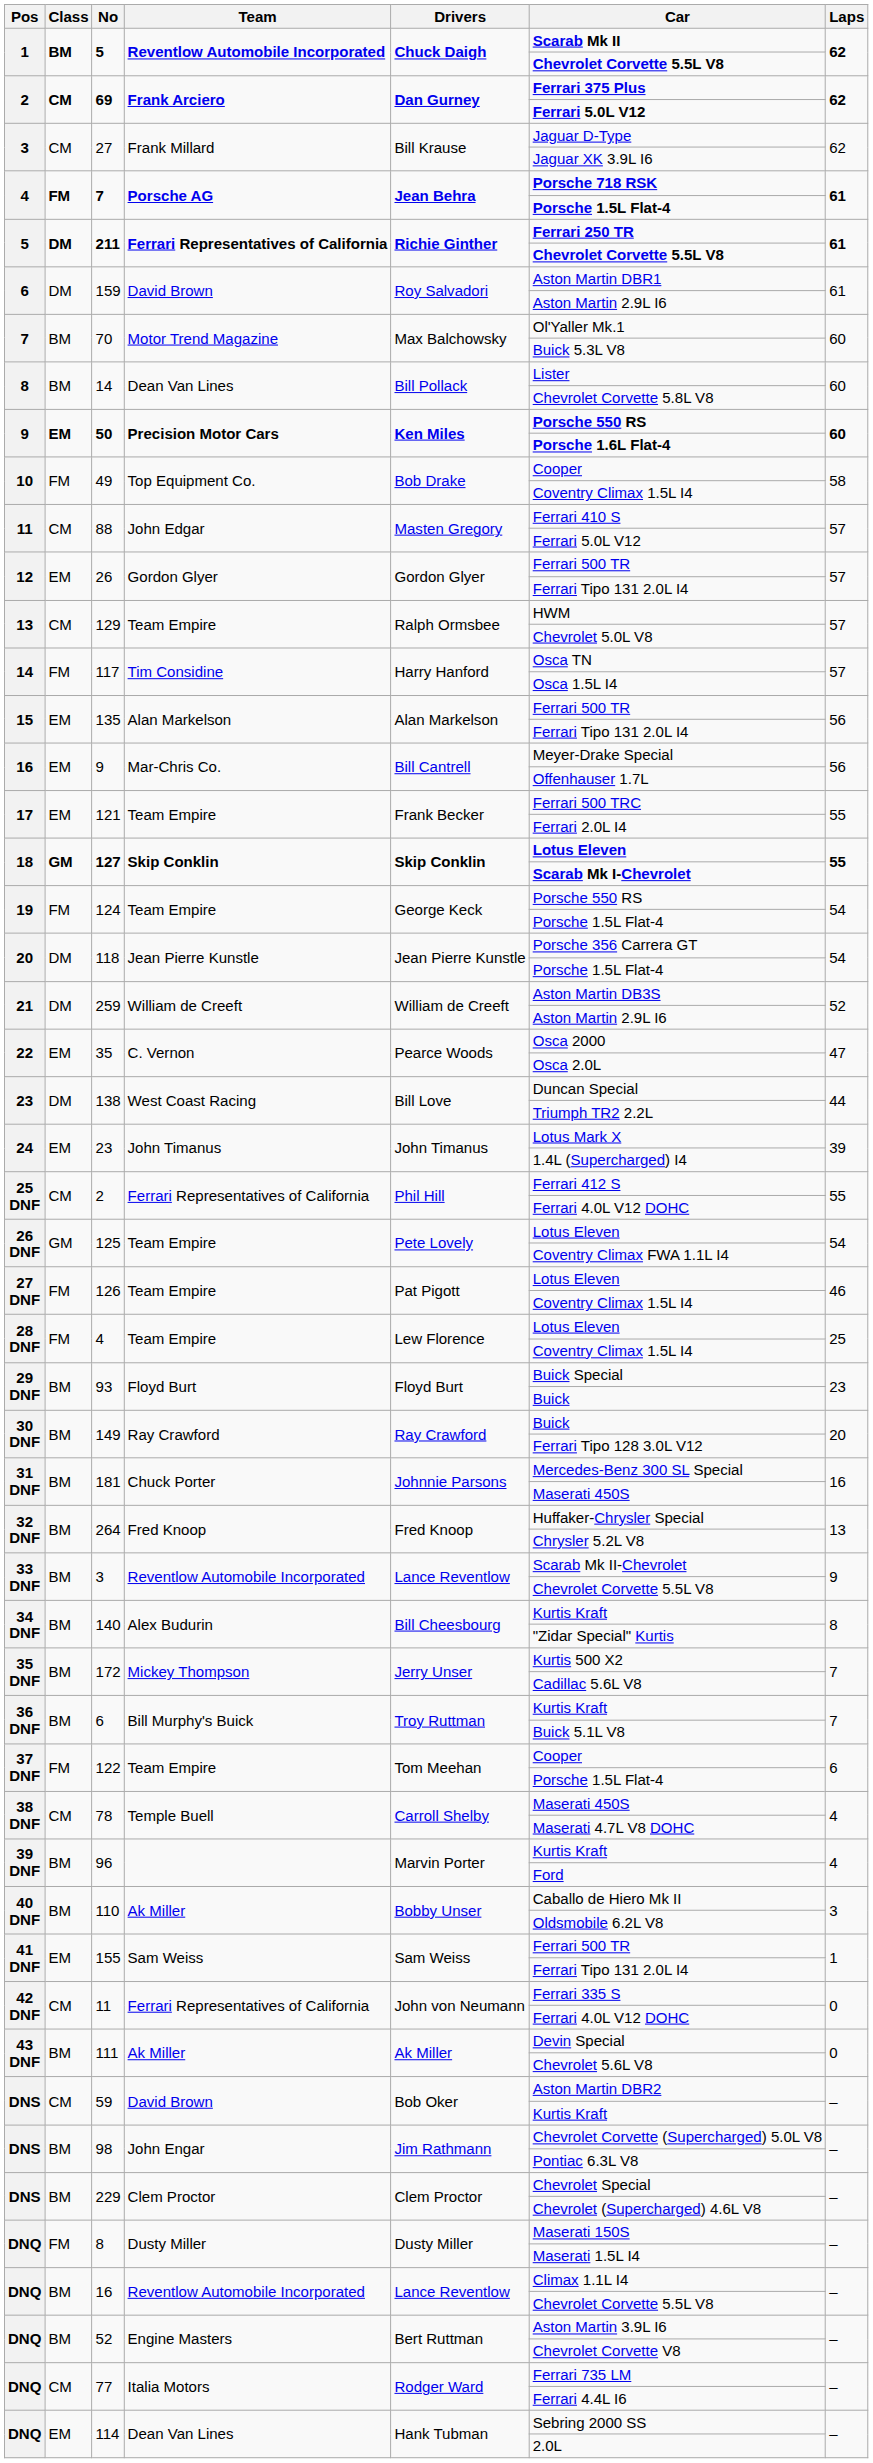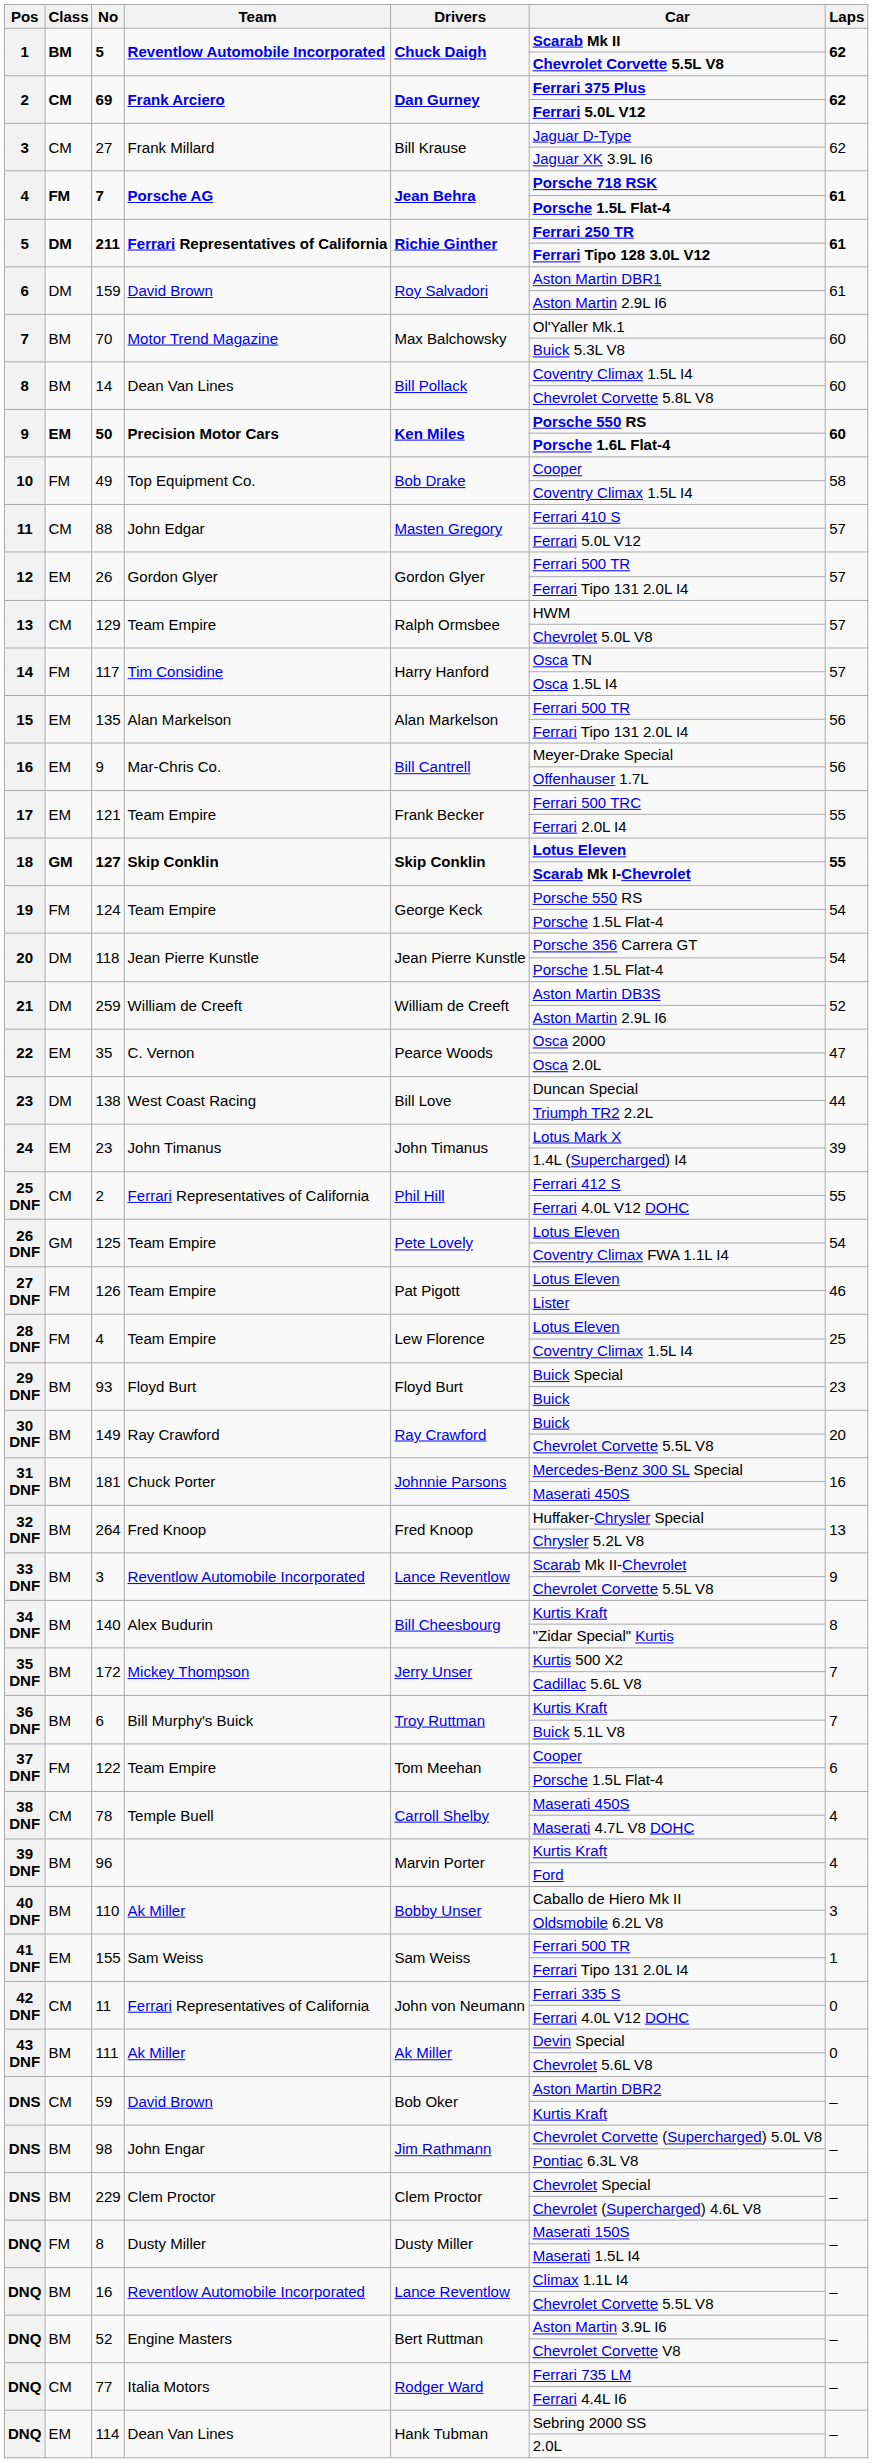(628, 255) Chevrolet Corvette 5.5L V8 -> (621, 255) Ferrari Tipo 128 3.0L V12
(551, 374) Lister -> (613, 374) Coventry Climax 1.5L I4
(613, 1303) Coventry Climax 1.5L I4 -> (551, 1303) Lister
(618, 1446) Ferrari Tipo 128 3.0L V12 -> (623, 1446) Chevrolet Corvette 5.5L V8
